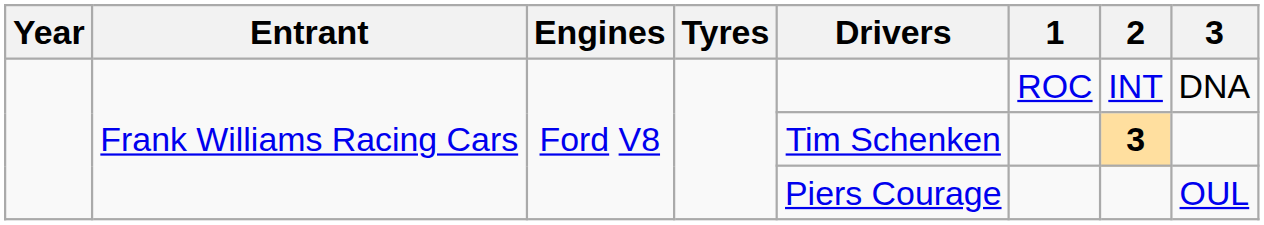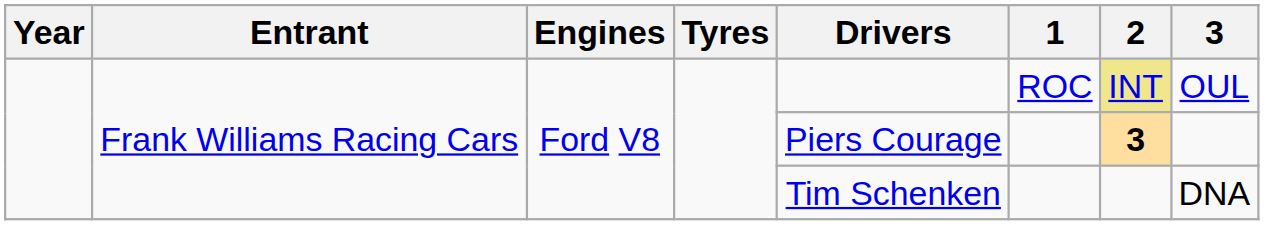(1136, 86) no background -> (1136, 86) khaki background
(1214, 86) DNA -> (1214, 86) OUL
(893, 139) Tim Schenken -> (893, 139) Piers Courage
(893, 193) Piers Courage -> (893, 193) Tim Schenken
(1214, 193) OUL -> (1214, 193) DNA
